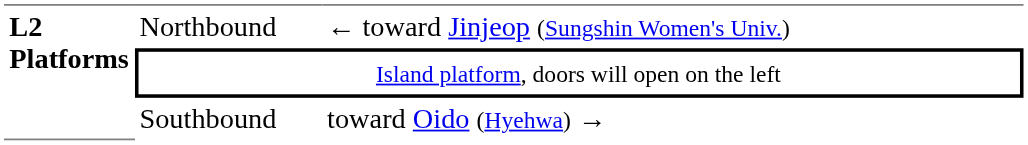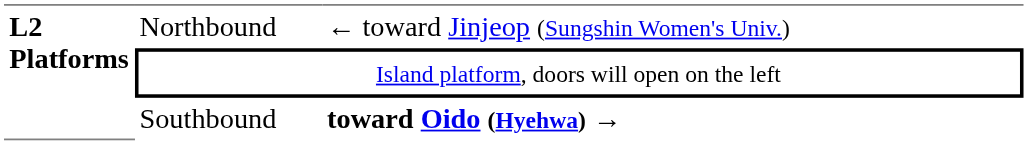(467, 118) normal -> (474, 118) bold
